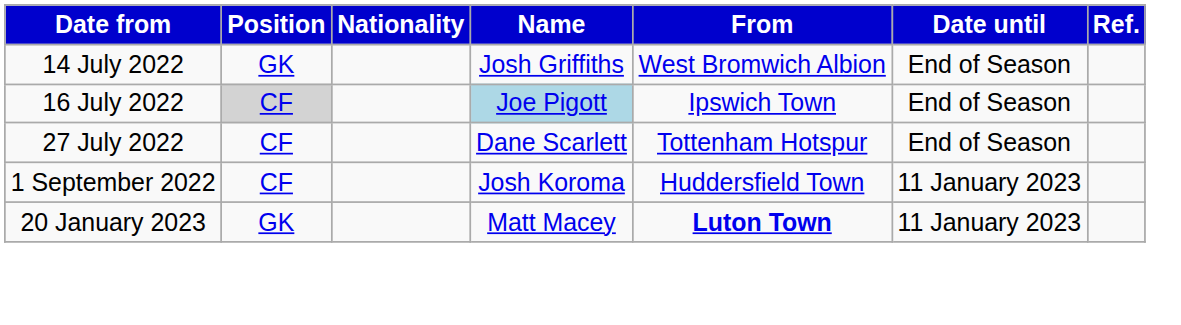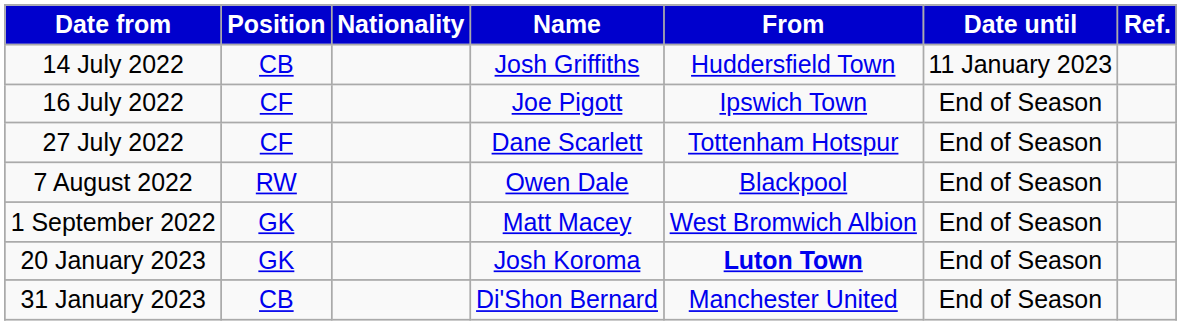(276, 64) GK -> (276, 64) CB
(762, 64) West Bromwich Albion -> (793, 64) Huddersfield Town
(989, 64) End of Season -> (1020, 64) 11 January 2023
(276, 104) lightgrey background -> (276, 104) no background
(551, 104) lightblue background -> (567, 104) no background
+ row: (113, 182)
(276, 182) CF -> (276, 222) GK
(551, 182) Josh Koroma -> (567, 222) Matt Macey
(762, 182) Huddersfield Town -> (793, 222) West Bromwich Albion
(989, 182) 11 January 2023 -> (1020, 222) End of Season
(551, 222) Matt Macey -> (567, 261) Josh Koroma
(989, 222) 11 January 2023 -> (1020, 261) End of Season
+ row: (113, 300)
